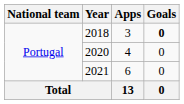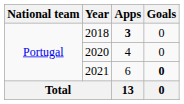(128, 33) normal -> (128, 33) bold
(161, 33) bold -> (161, 33) normal
(161, 71) normal -> (161, 71) bold
